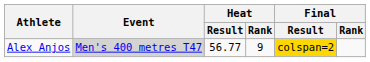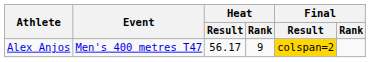(139, 47) lightgrey background -> (139, 47) no background
(225, 47) 56.77 -> (225, 47) 56.17
